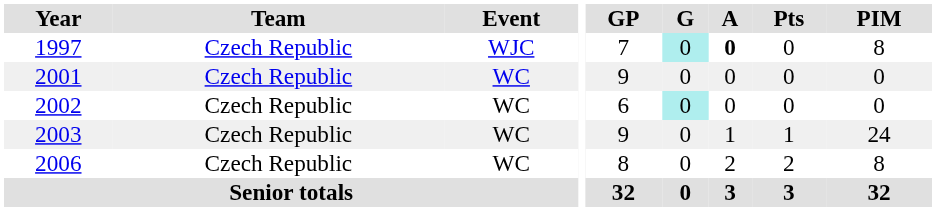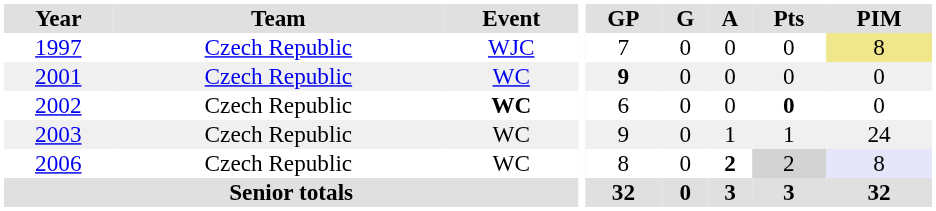(685, 47) paleturquoise background -> (685, 47) no background
(730, 47) bold -> (730, 47) normal
(879, 47) no background -> (879, 47) khaki background
(623, 76) normal -> (623, 76) bold
(511, 105) normal -> (511, 105) bold
(685, 105) paleturquoise background -> (685, 105) no background
(789, 105) normal -> (789, 105) bold
(730, 163) normal -> (730, 163) bold
(789, 163) no background -> (789, 163) lightgrey background
(879, 163) no background -> (879, 163) lavender background
